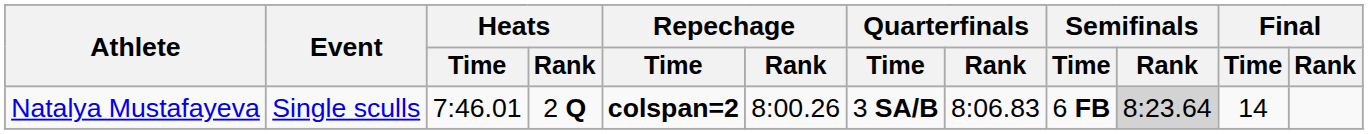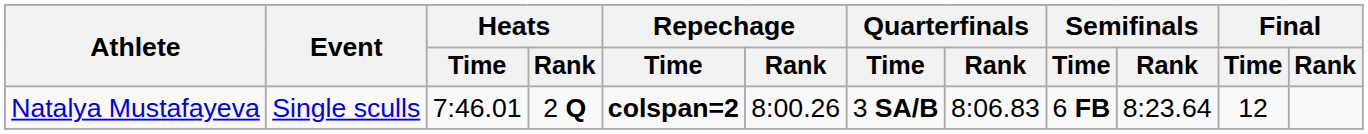(1167, 108) lightgrey background -> (1167, 108) no background
(1253, 108) 14 -> (1253, 108) 12
